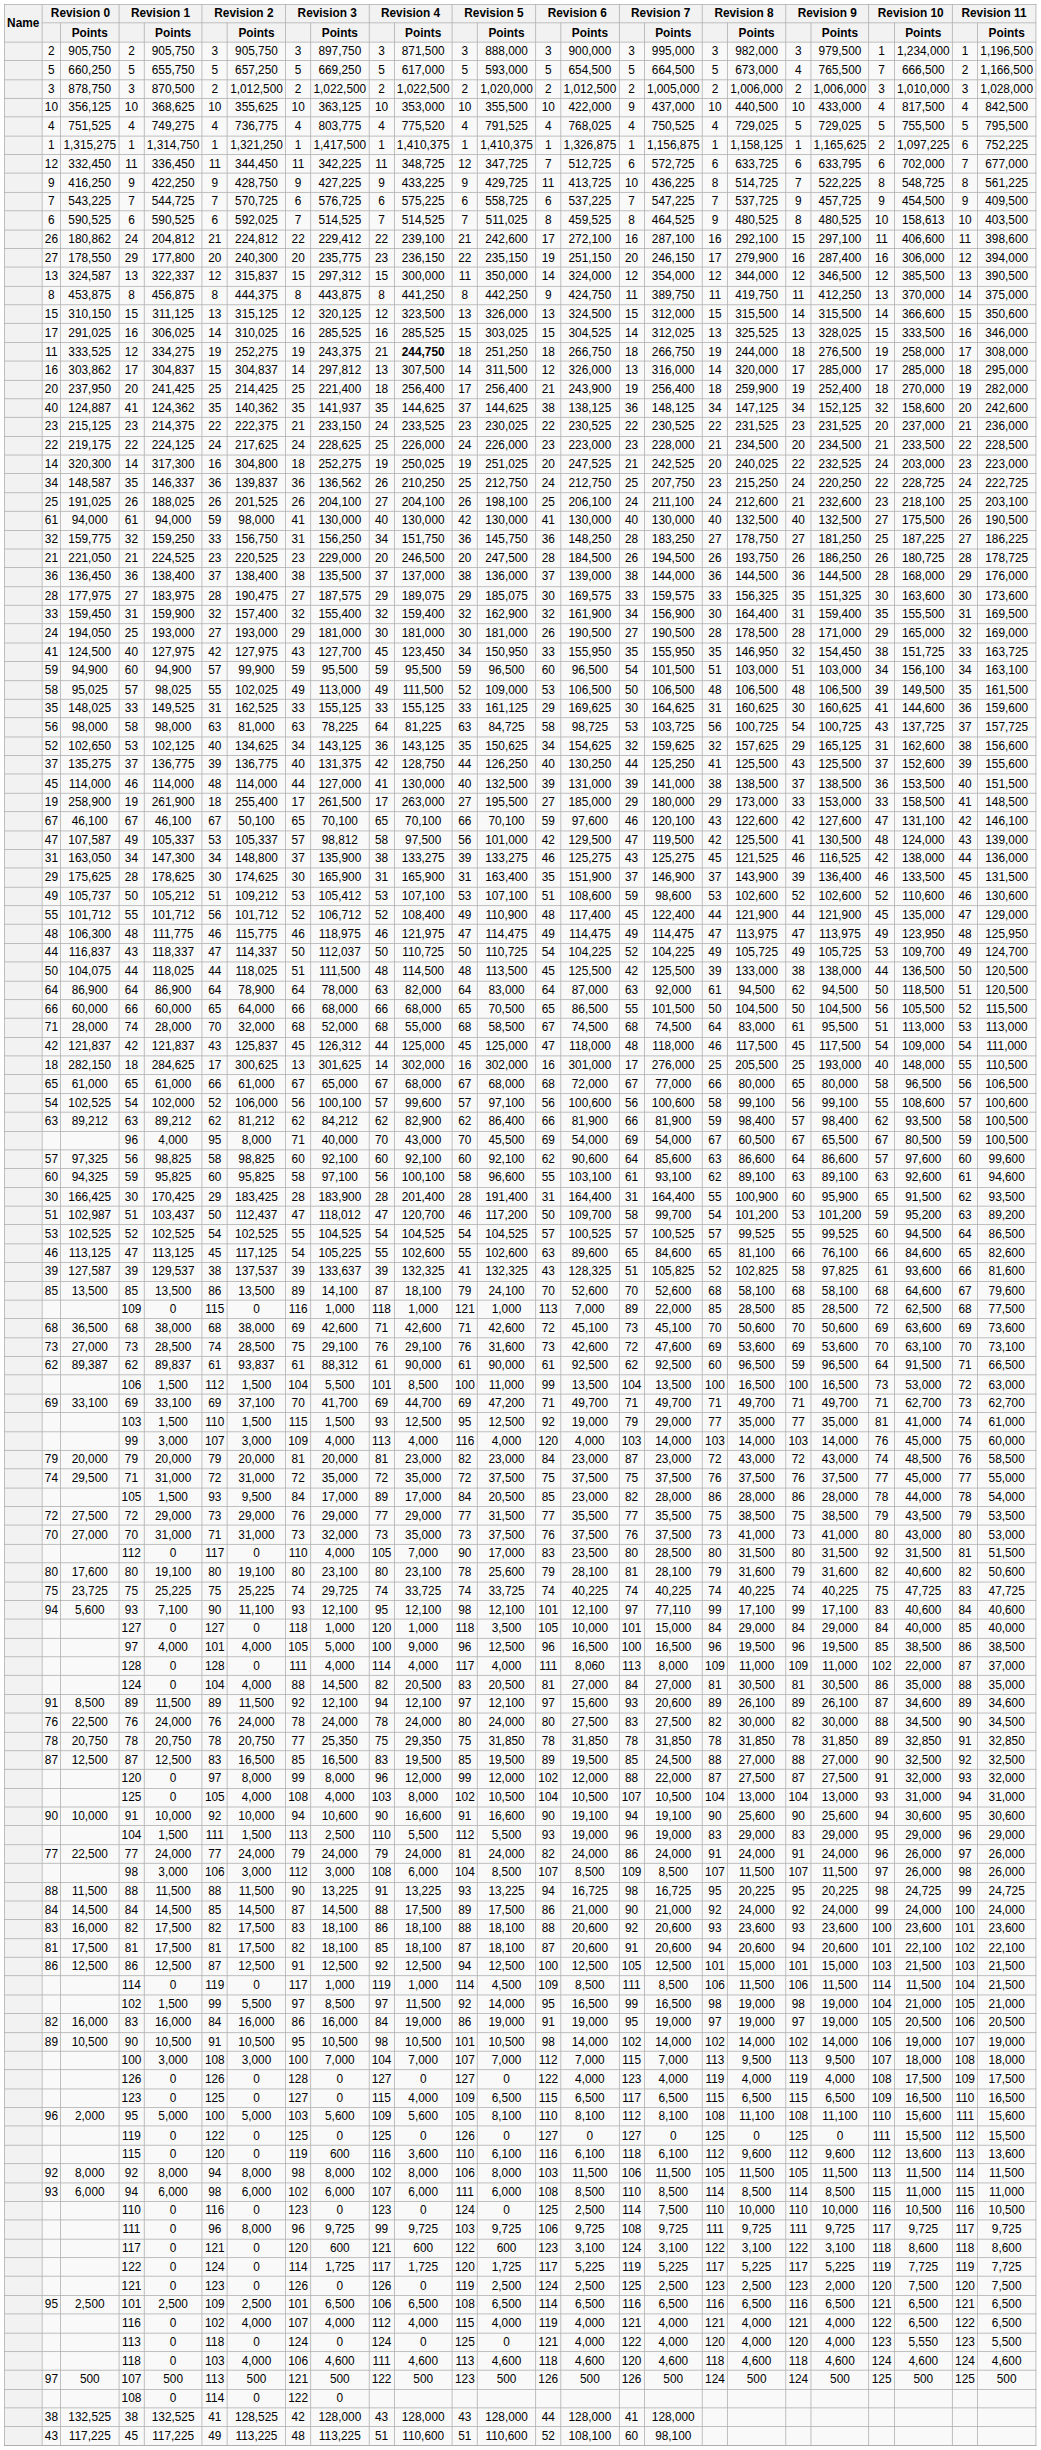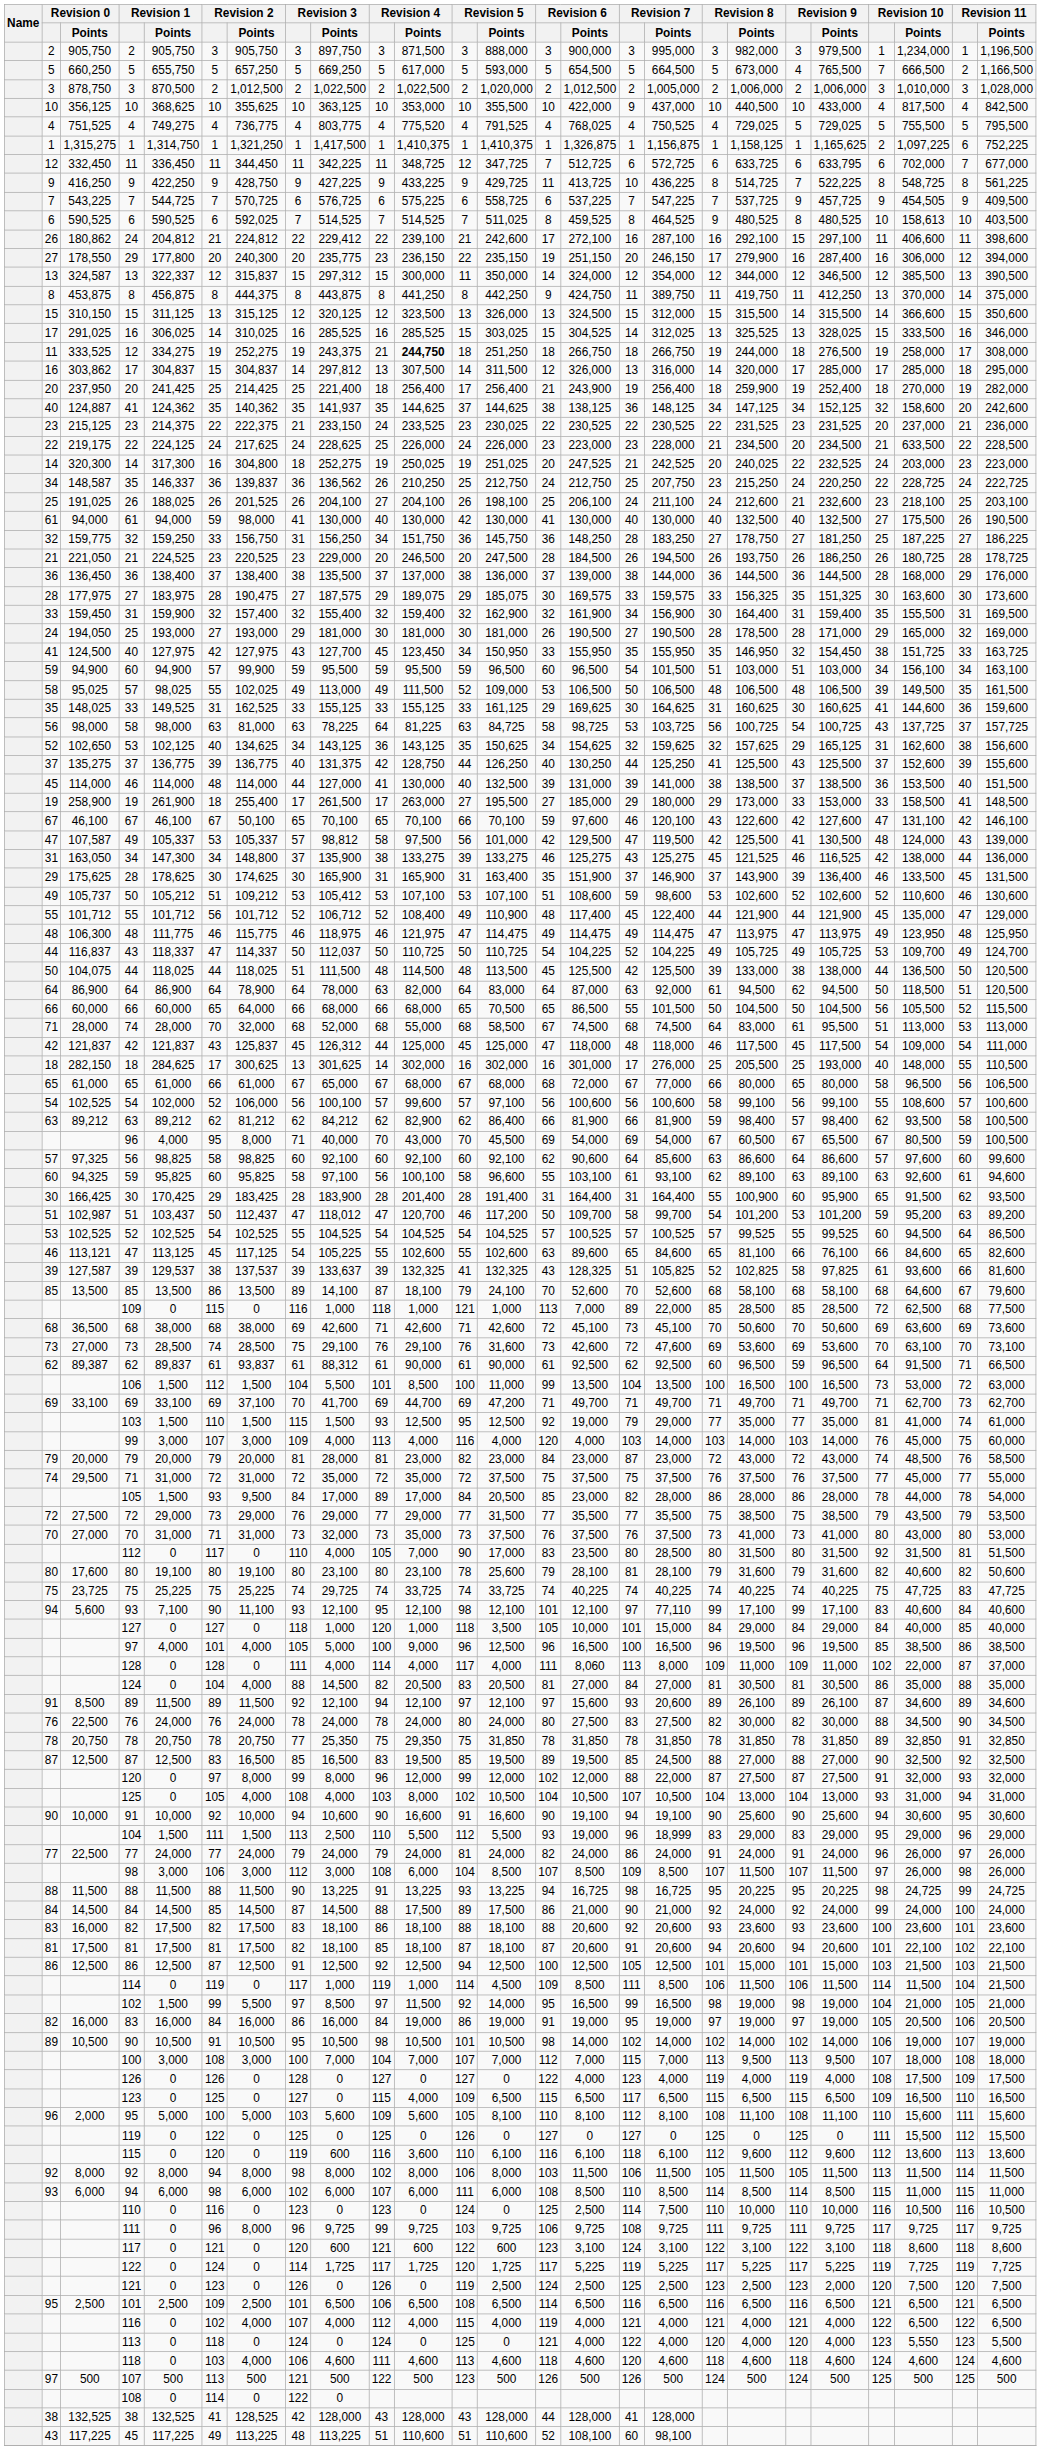(923, 201) 454,500 -> (923, 201) 454,505
(923, 445) 233,500 -> (923, 445) 633,500
(90, 1253) 113,125 -> (90, 1253) 113,121
(340, 1459) 20,000 -> (340, 1459) 28,000
(673, 1835) 19,000 -> (673, 1835) 18,999
